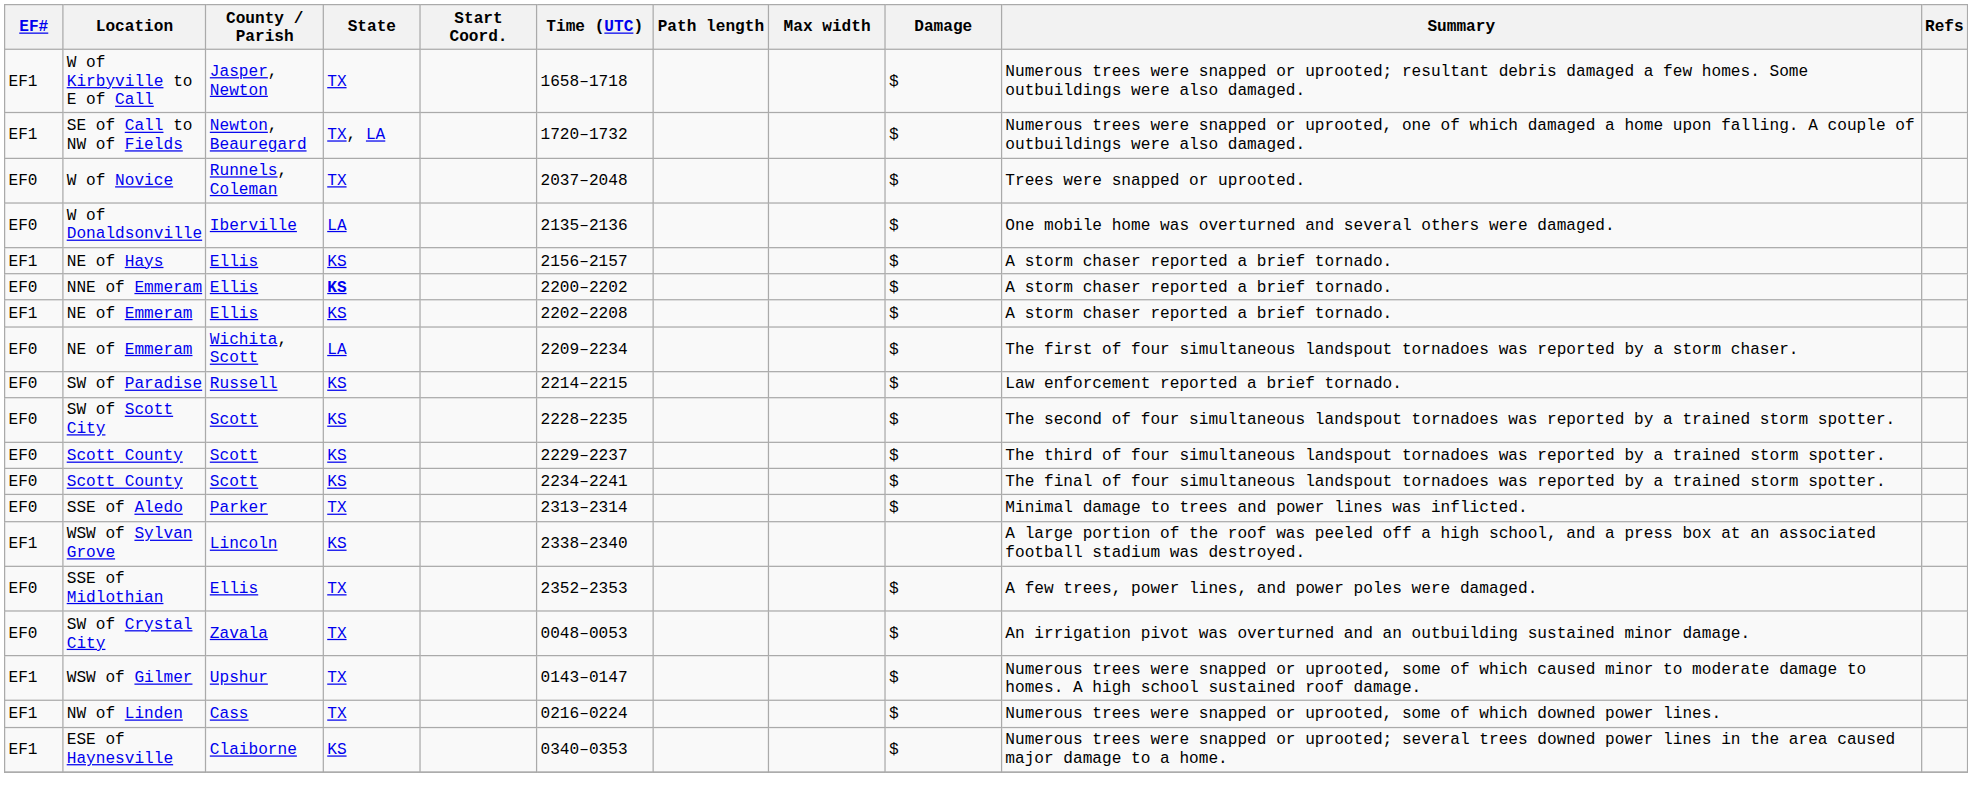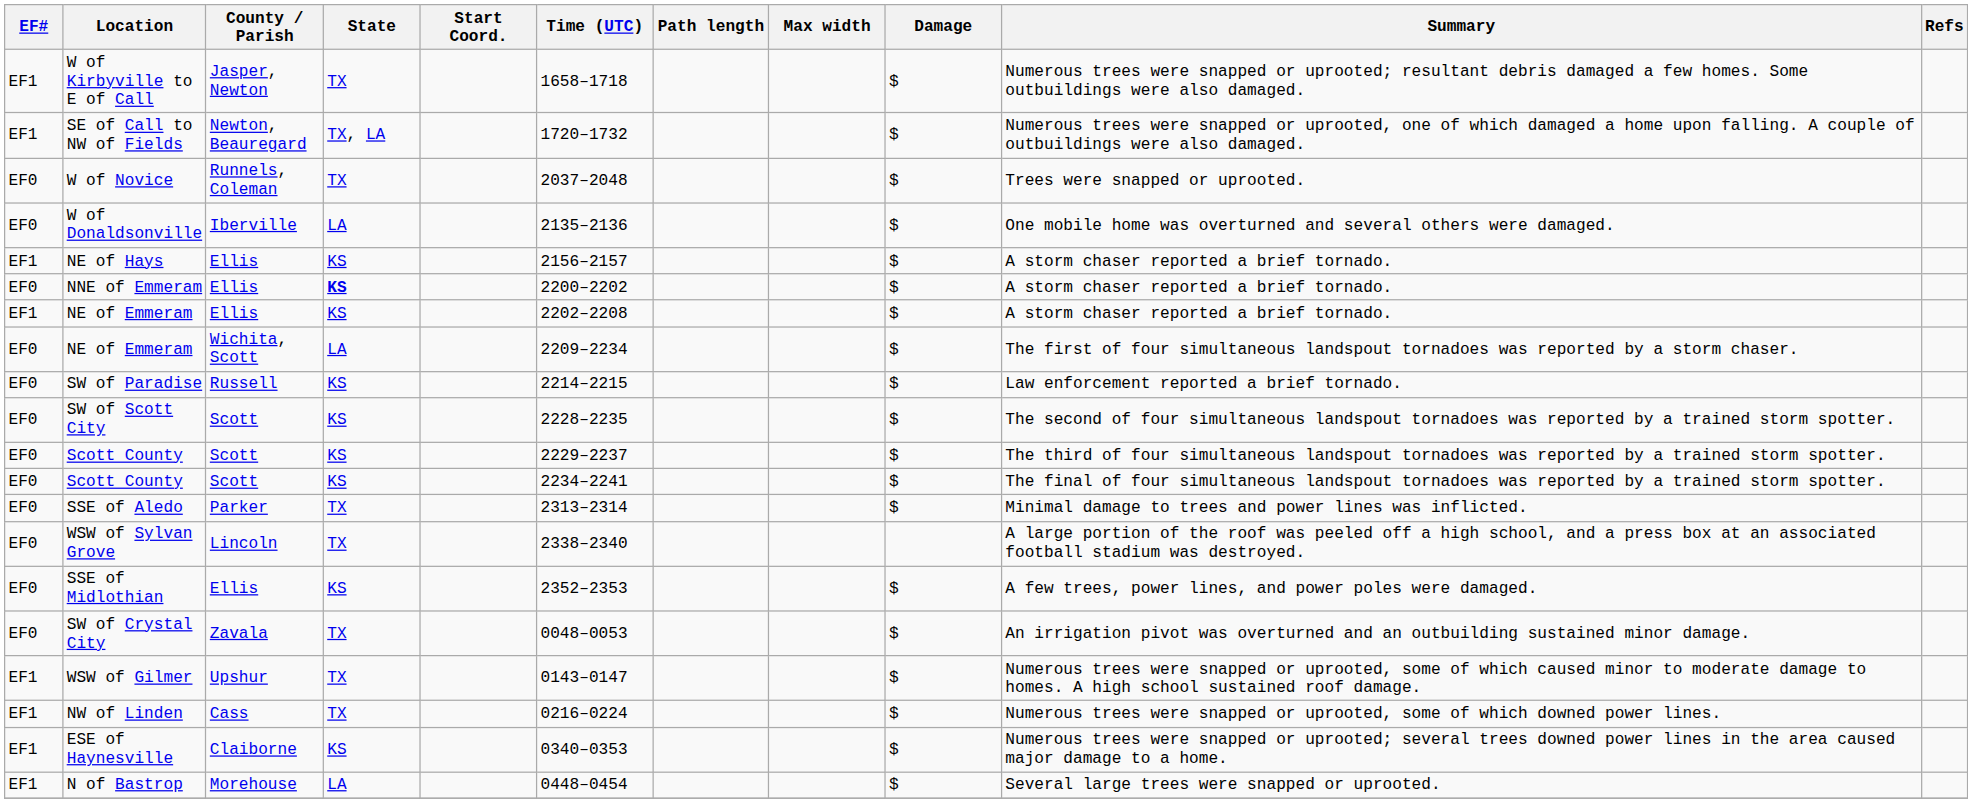(23, 544) EF1 -> (23, 544) EF0
(337, 544) KS -> (337, 544) TX
(337, 589) TX -> (337, 589) KS
+ row: (125, 785)
